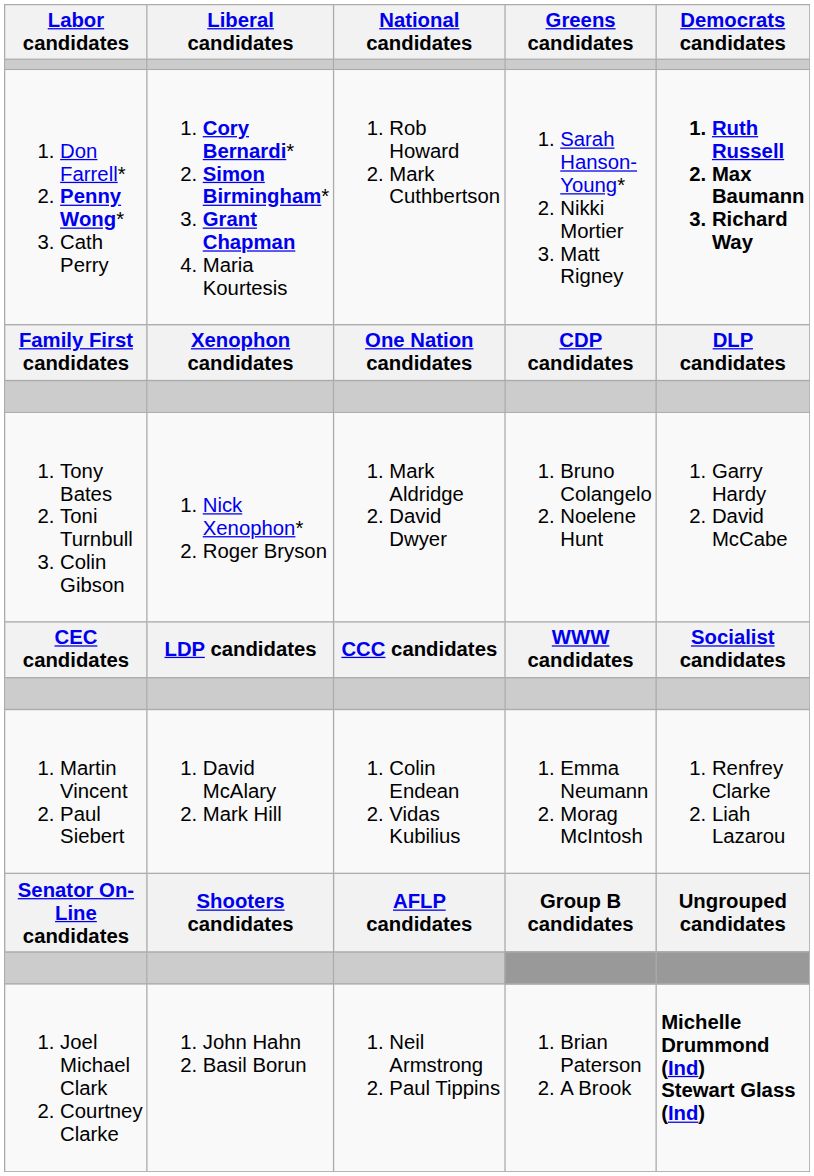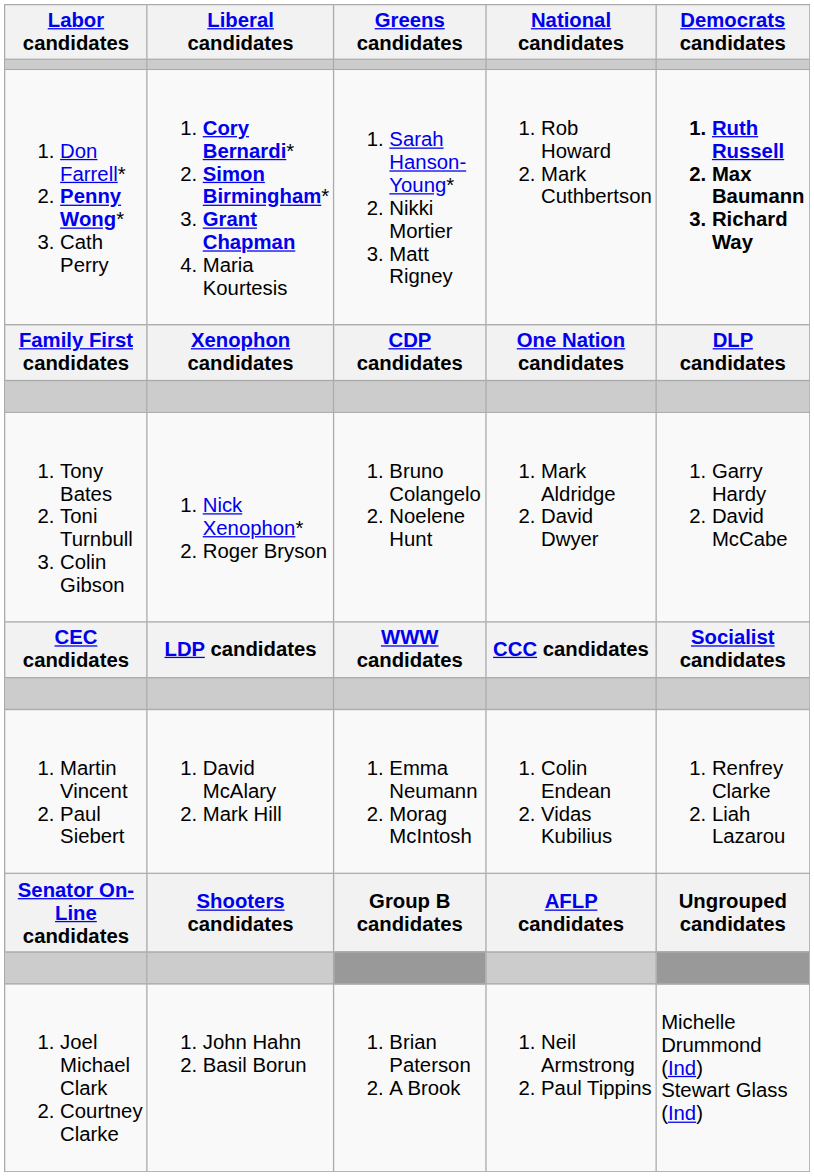columns swapped: (419, 32) <-> (581, 32)
(728, 1068) bold -> (724, 1068) normal
